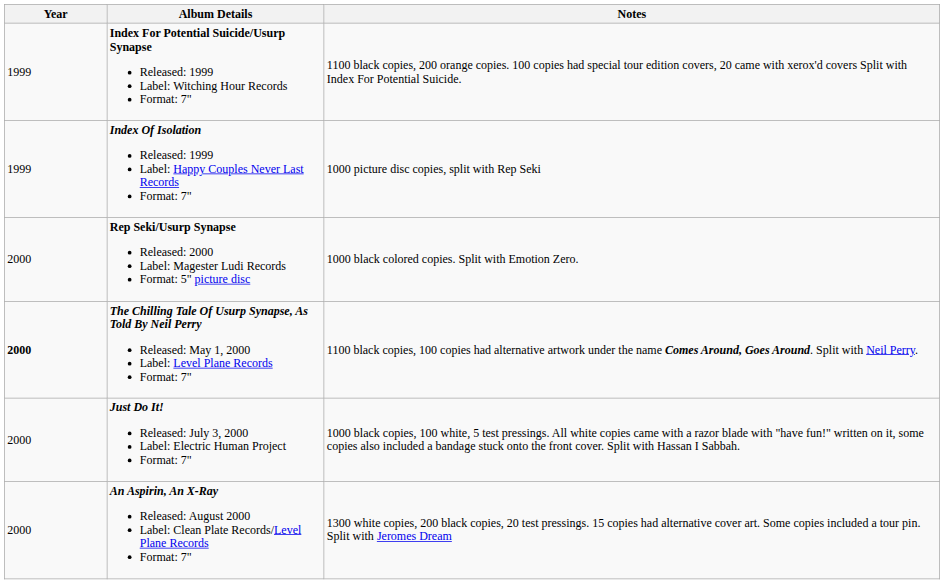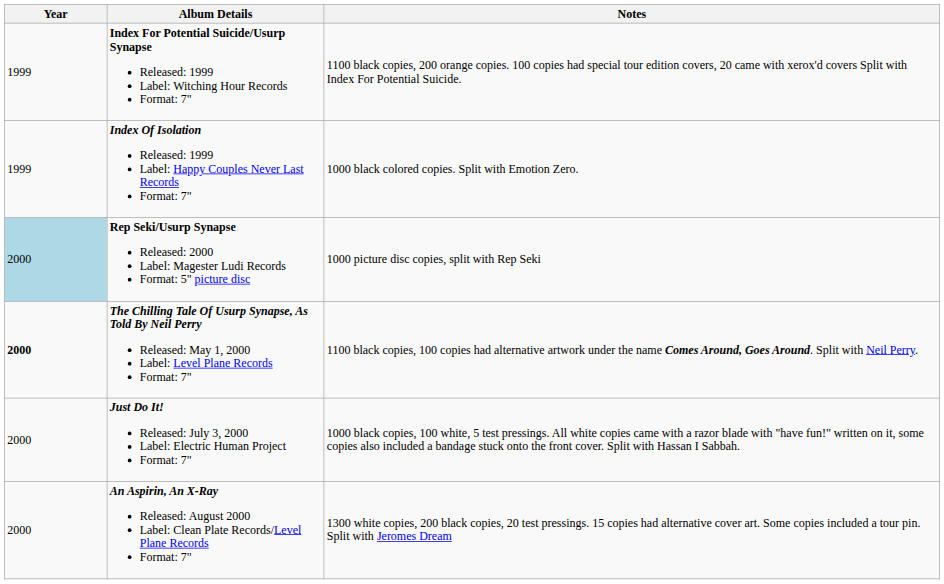(434, 169) 1000 picture disc copies, split with Rep Seki -> (453, 169) 1000 black colored copies. Split with Emotion Zero.
(19, 259) no background -> (19, 259) lightblue background
(453, 259) 1000 black colored copies. Split with Emotion Zero. -> (434, 259) 1000 picture disc copies, split with Rep Seki
